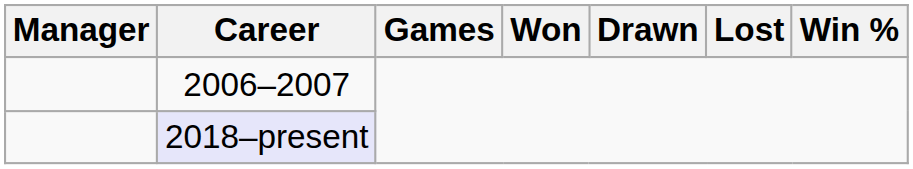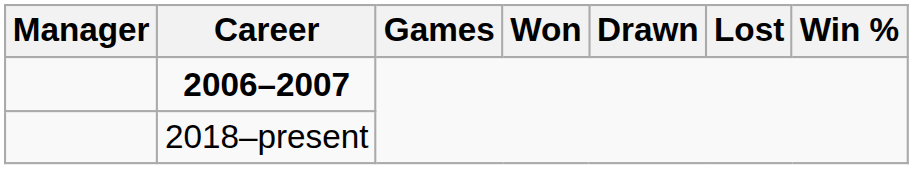(267, 83) normal -> (267, 83) bold
(267, 136) lavender background -> (267, 136) no background
